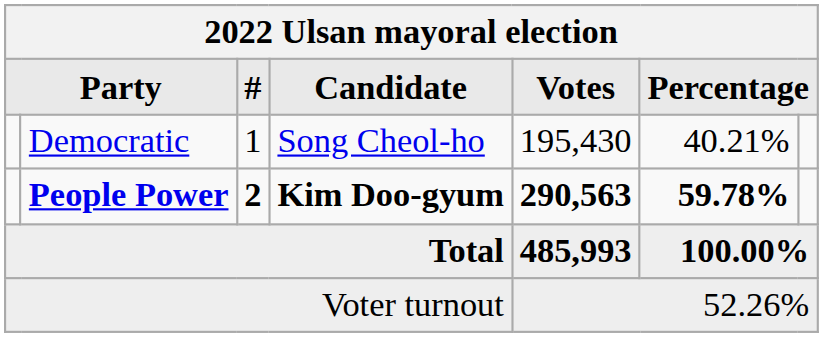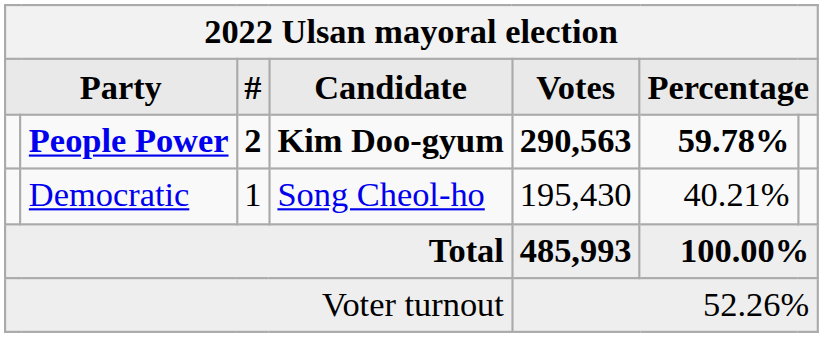rows swapped: (129, 195) <-> (109, 140)
